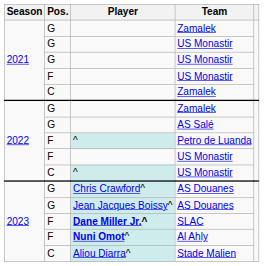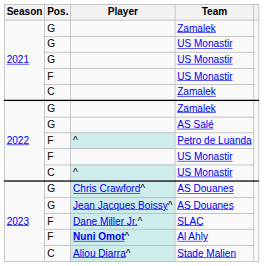(110, 221) bold -> (108, 221) normal
